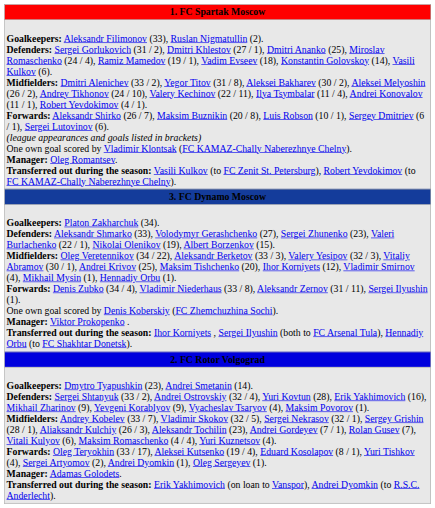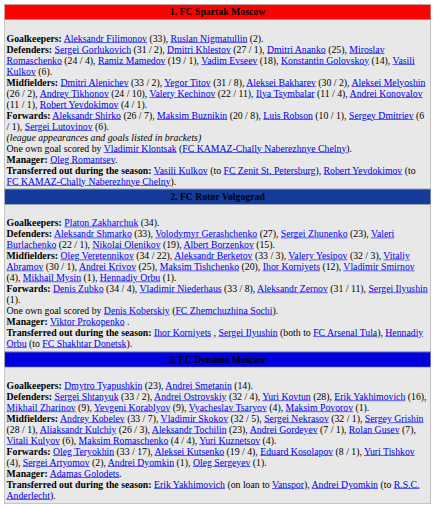(218, 196) 3. FC Dynamo Moscow -> (217, 196) 2. FC Rotor Volgograd
(217, 359) 2. FC Rotor Volgograd -> (218, 359) 3. FC Dynamo Moscow
